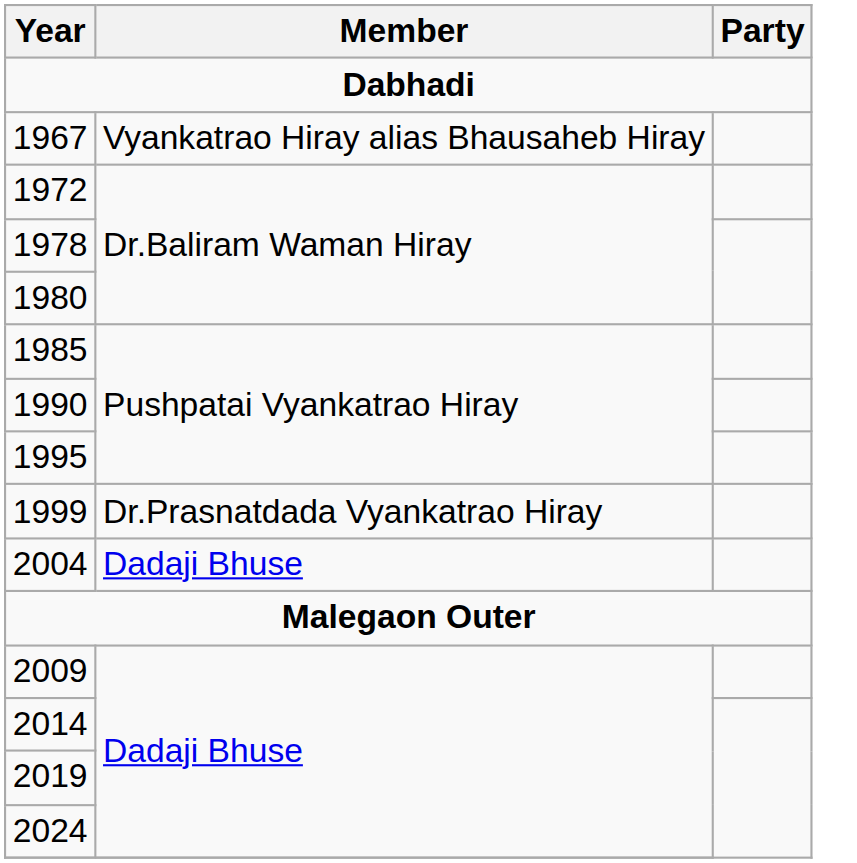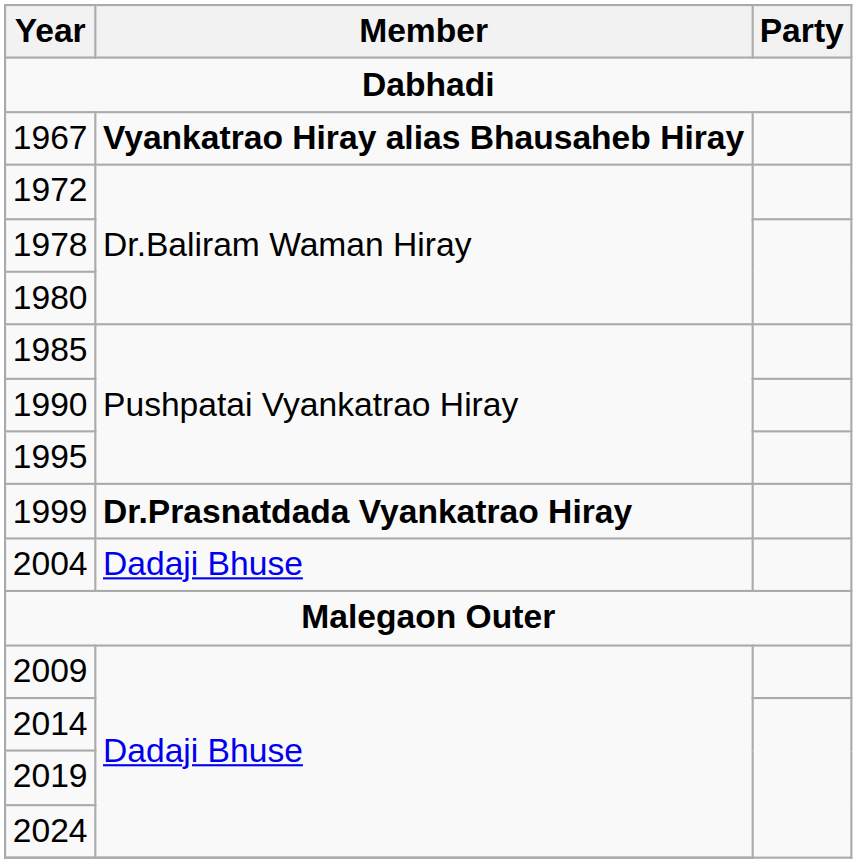(404, 137) normal -> (424, 137) bold
(353, 510) normal -> (368, 510) bold
